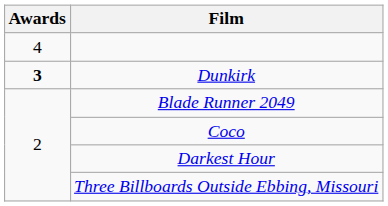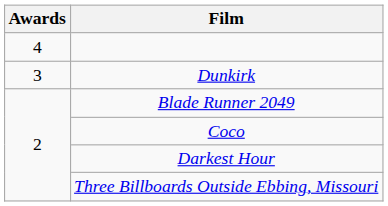(37, 74) bold -> (37, 74) normal
